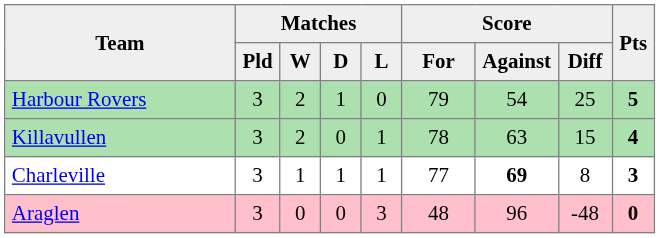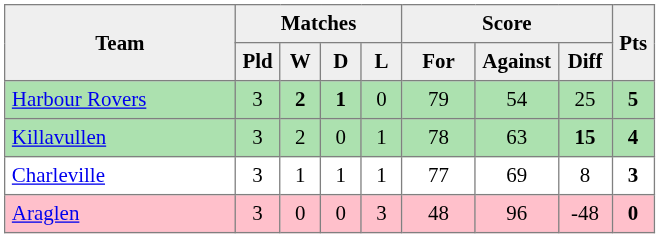(300, 99) normal -> (300, 99) bold
(341, 99) normal -> (341, 99) bold
(585, 137) normal -> (585, 137) bold
(517, 175) bold -> (517, 175) normal
